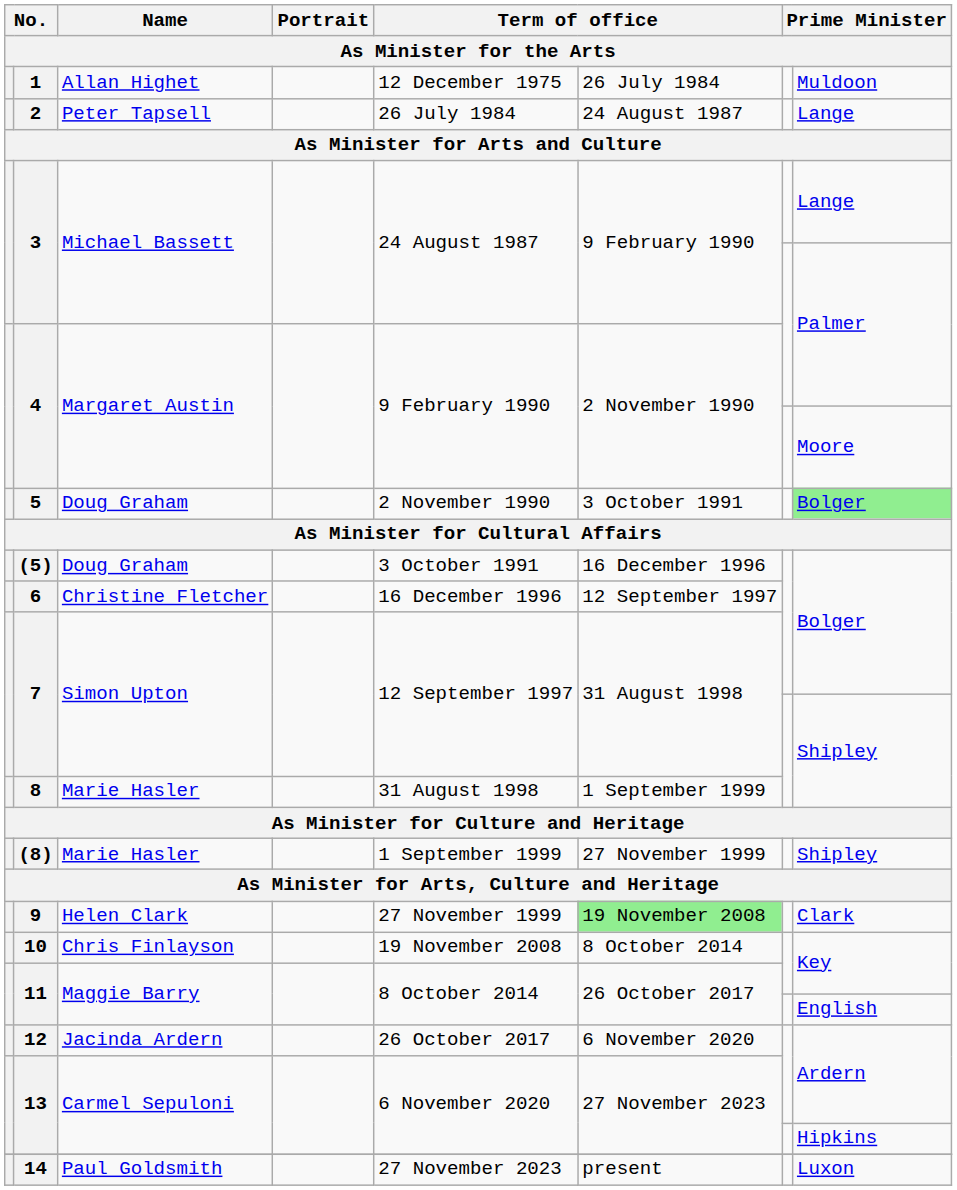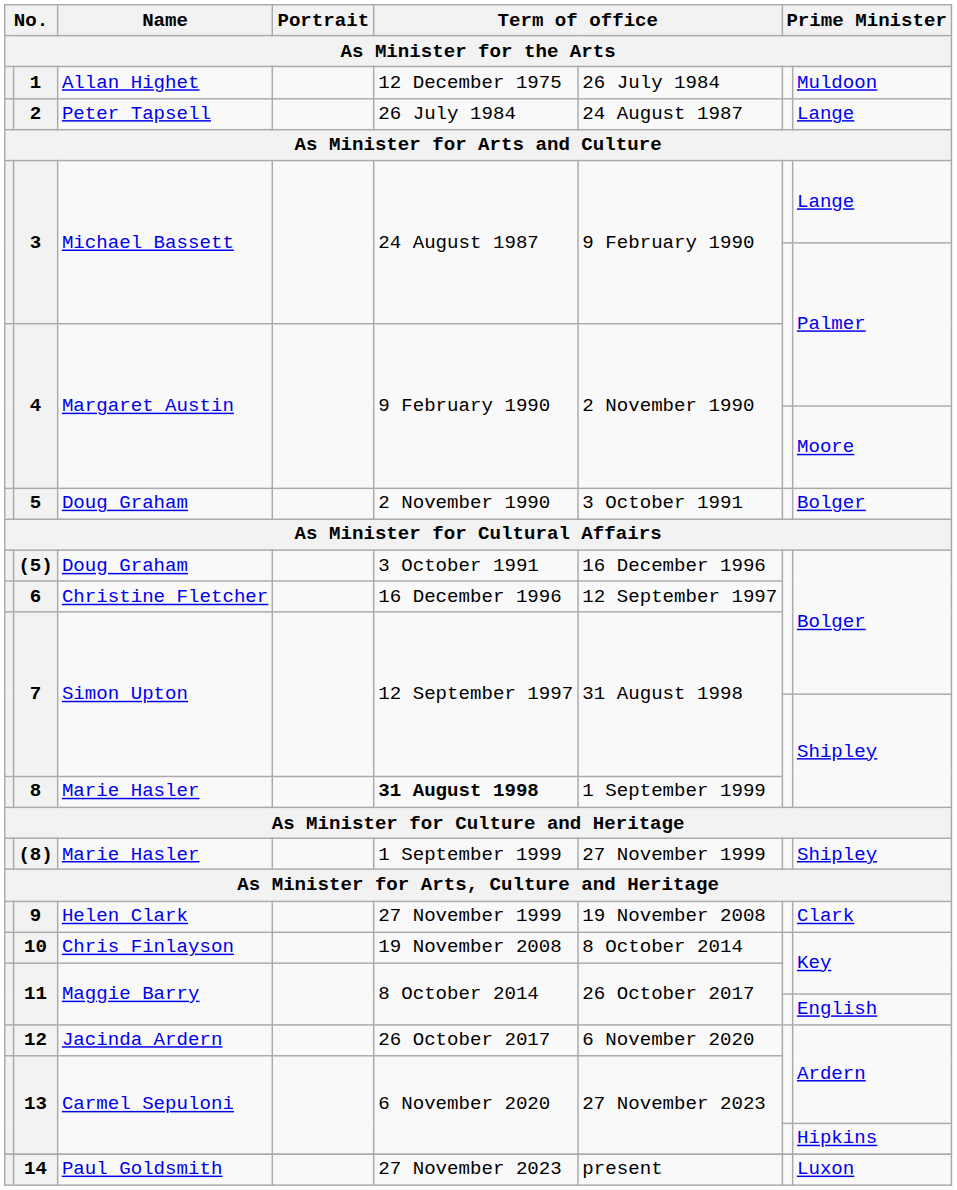(831, 503) lightgreen background -> (831, 503) no background
(459, 792) normal -> (459, 792) bold
(674, 916) lightgreen background -> (674, 916) no background
